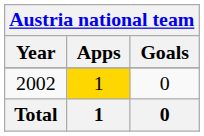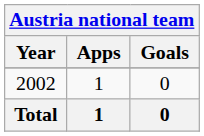(99, 83) gold background -> (99, 83) no background
